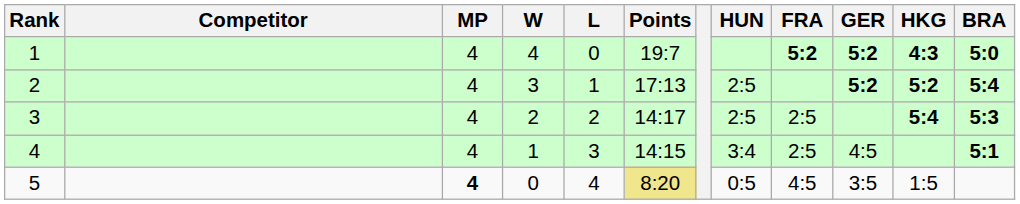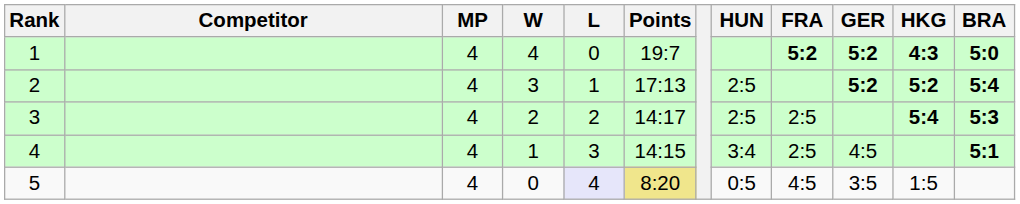(473, 183) bold -> (473, 183) normal
(594, 183) no background -> (594, 183) lavender background
